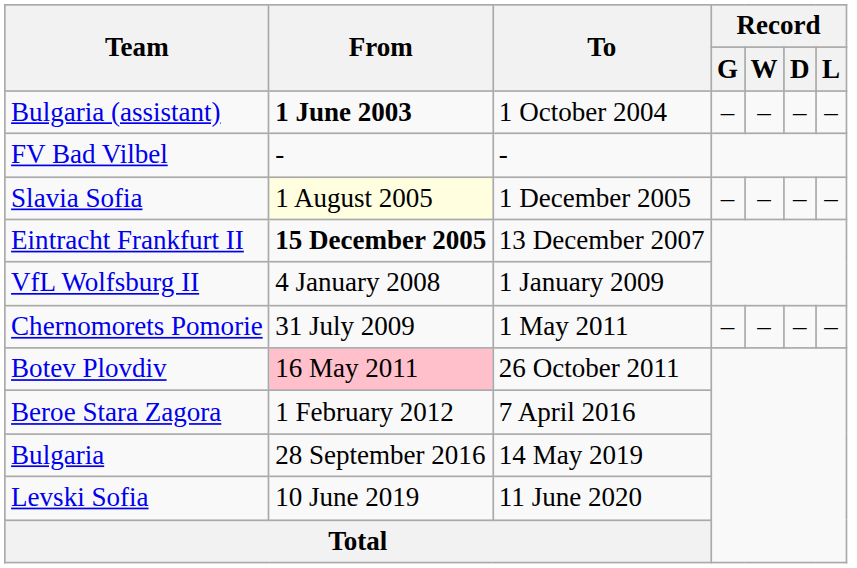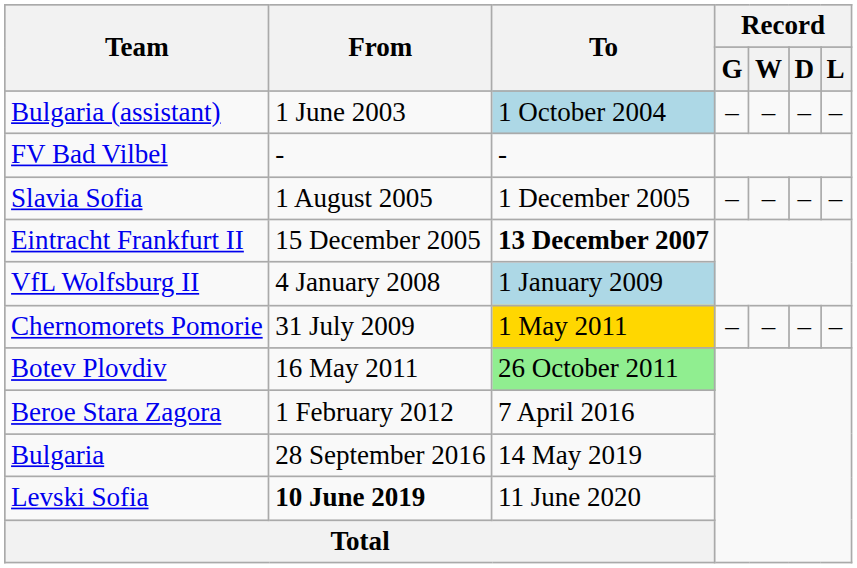(344, 111) bold -> (340, 111) normal
(583, 111) no background -> (582, 111) lightblue background
(354, 197) lightyellow background -> (354, 197) no background
(381, 240) bold -> (378, 240) normal
(602, 240) normal -> (604, 240) bold
(581, 283) no background -> (580, 283) lightblue background
(564, 326) no background -> (563, 326) gold background
(347, 369) pink background -> (347, 369) no background
(589, 369) no background -> (588, 369) lightgreen background
(347, 497) normal -> (350, 497) bold
